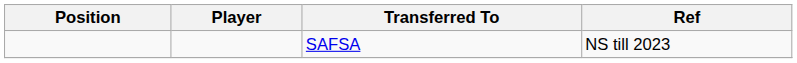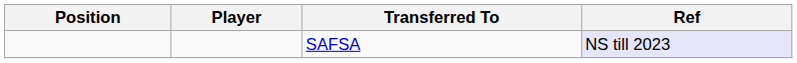(628, 44) no background -> (628, 44) lavender background
